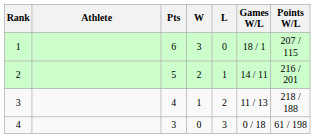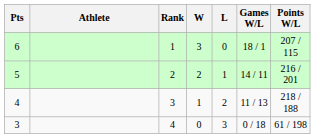columns swapped: (18, 18) <-> (174, 18)
